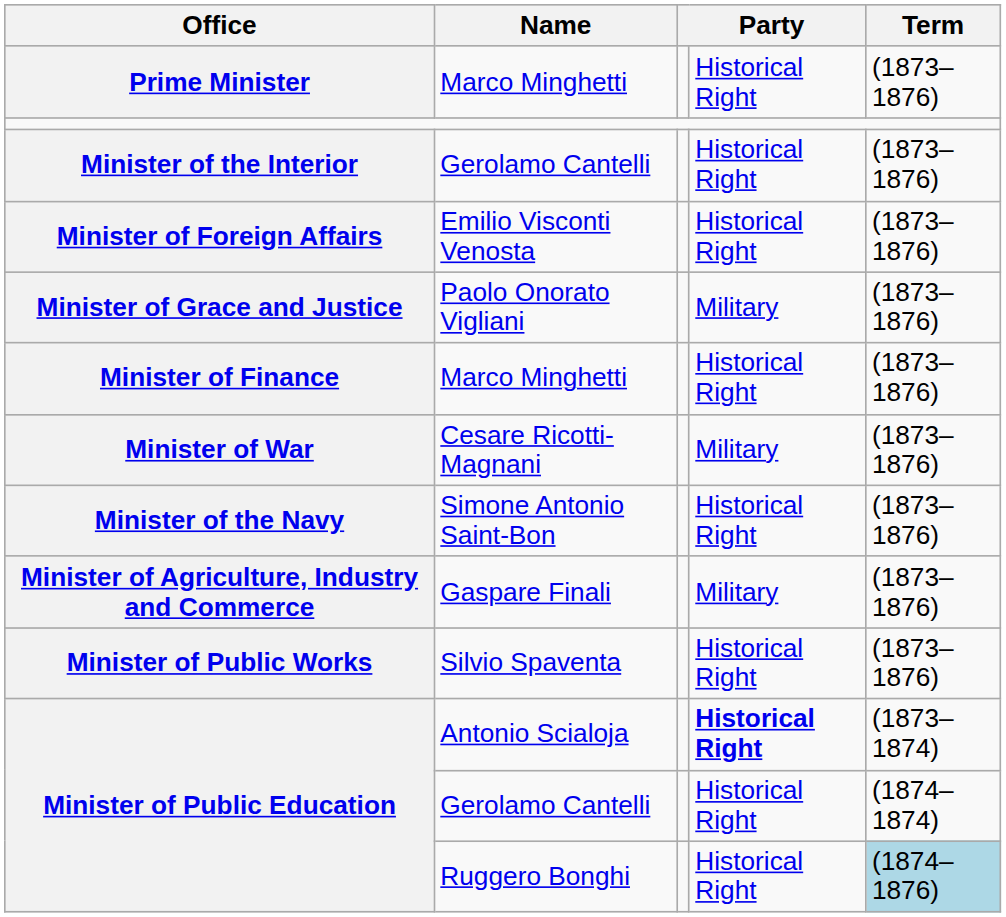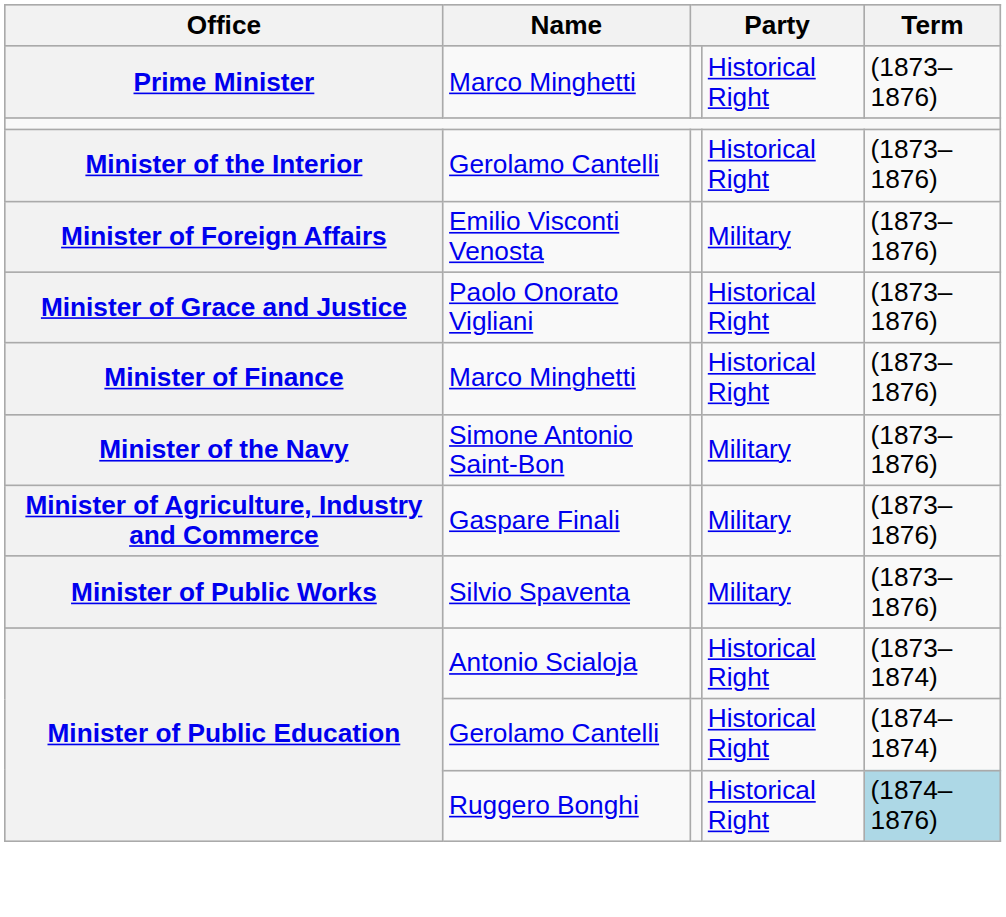(749, 236) Historical Right -> (749, 236) Military
(737, 307) Military -> (762, 307) Historical Right
- row: (220, 449)
(749, 520) Historical Right -> (749, 449) Military
(749, 662) Historical Right -> (749, 591) Military
(755, 733) bold -> (762, 662) normal
